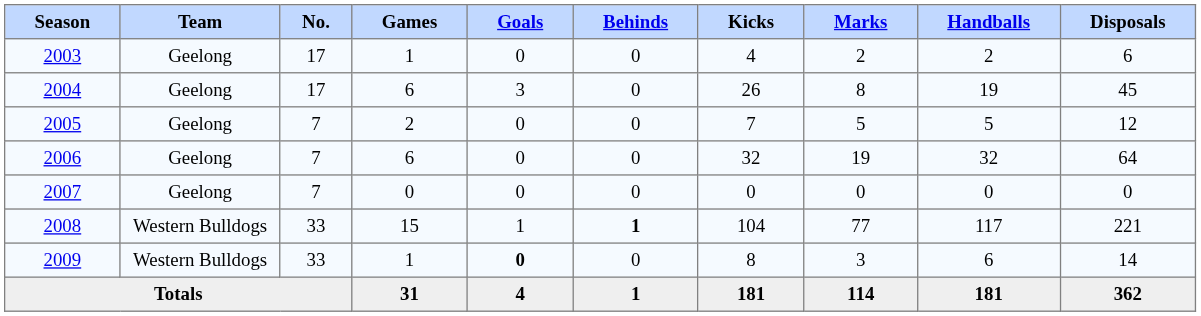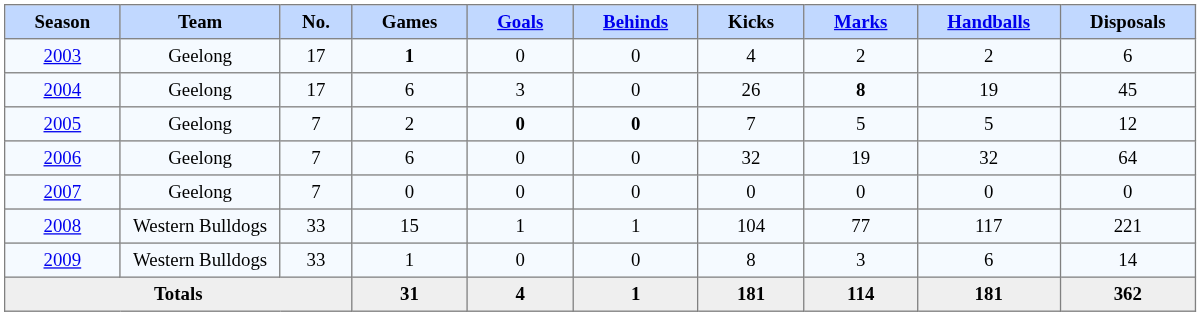(409, 55) normal -> (409, 55) bold
(861, 89) normal -> (861, 89) bold
(520, 123) normal -> (520, 123) bold
(636, 123) normal -> (636, 123) bold
(636, 225) bold -> (636, 225) normal
(520, 259) bold -> (520, 259) normal
